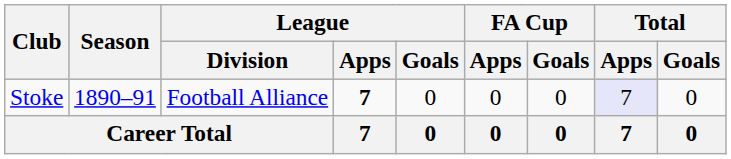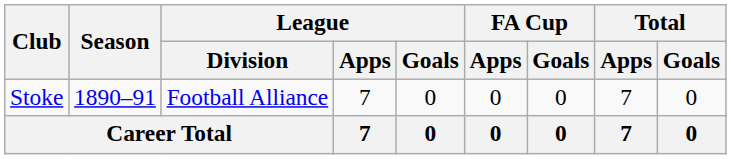(365, 97) bold -> (365, 97) normal
(626, 97) lavender background -> (626, 97) no background
